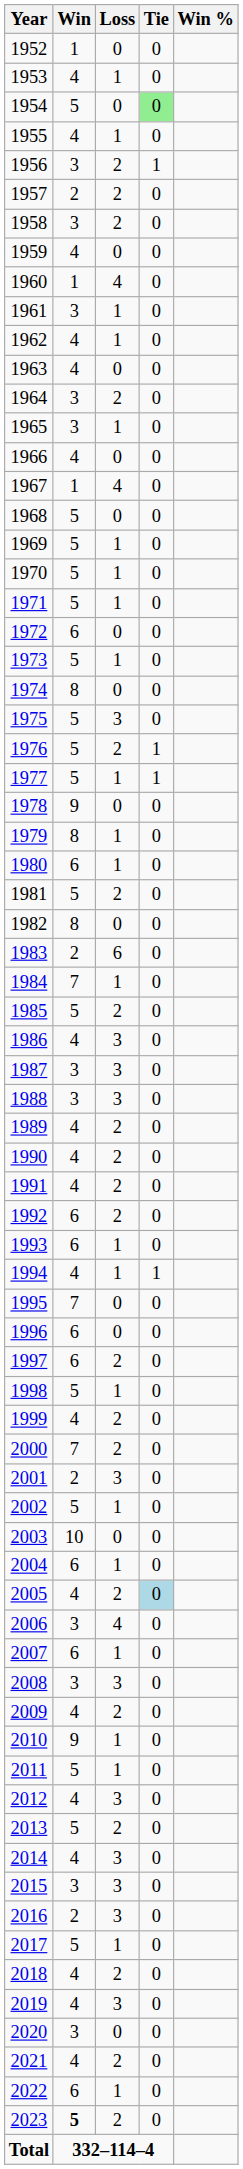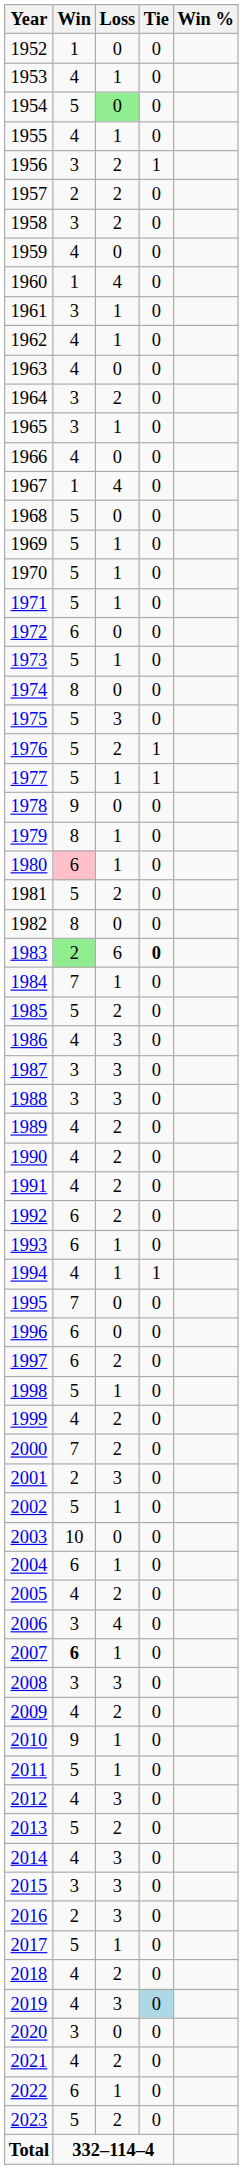(117, 106) no background -> (117, 106) lightgreen background
(156, 106) lightgreen background -> (156, 106) no background
(74, 865) no background -> (74, 865) pink background
(74, 952) no background -> (74, 952) lightgreen background
(156, 952) normal -> (156, 952) bold
(156, 1594) lightblue background -> (156, 1594) no background
(74, 1653) normal -> (74, 1653) bold
(156, 2003) no background -> (156, 2003) lightblue background
(74, 2120) bold -> (74, 2120) normal
